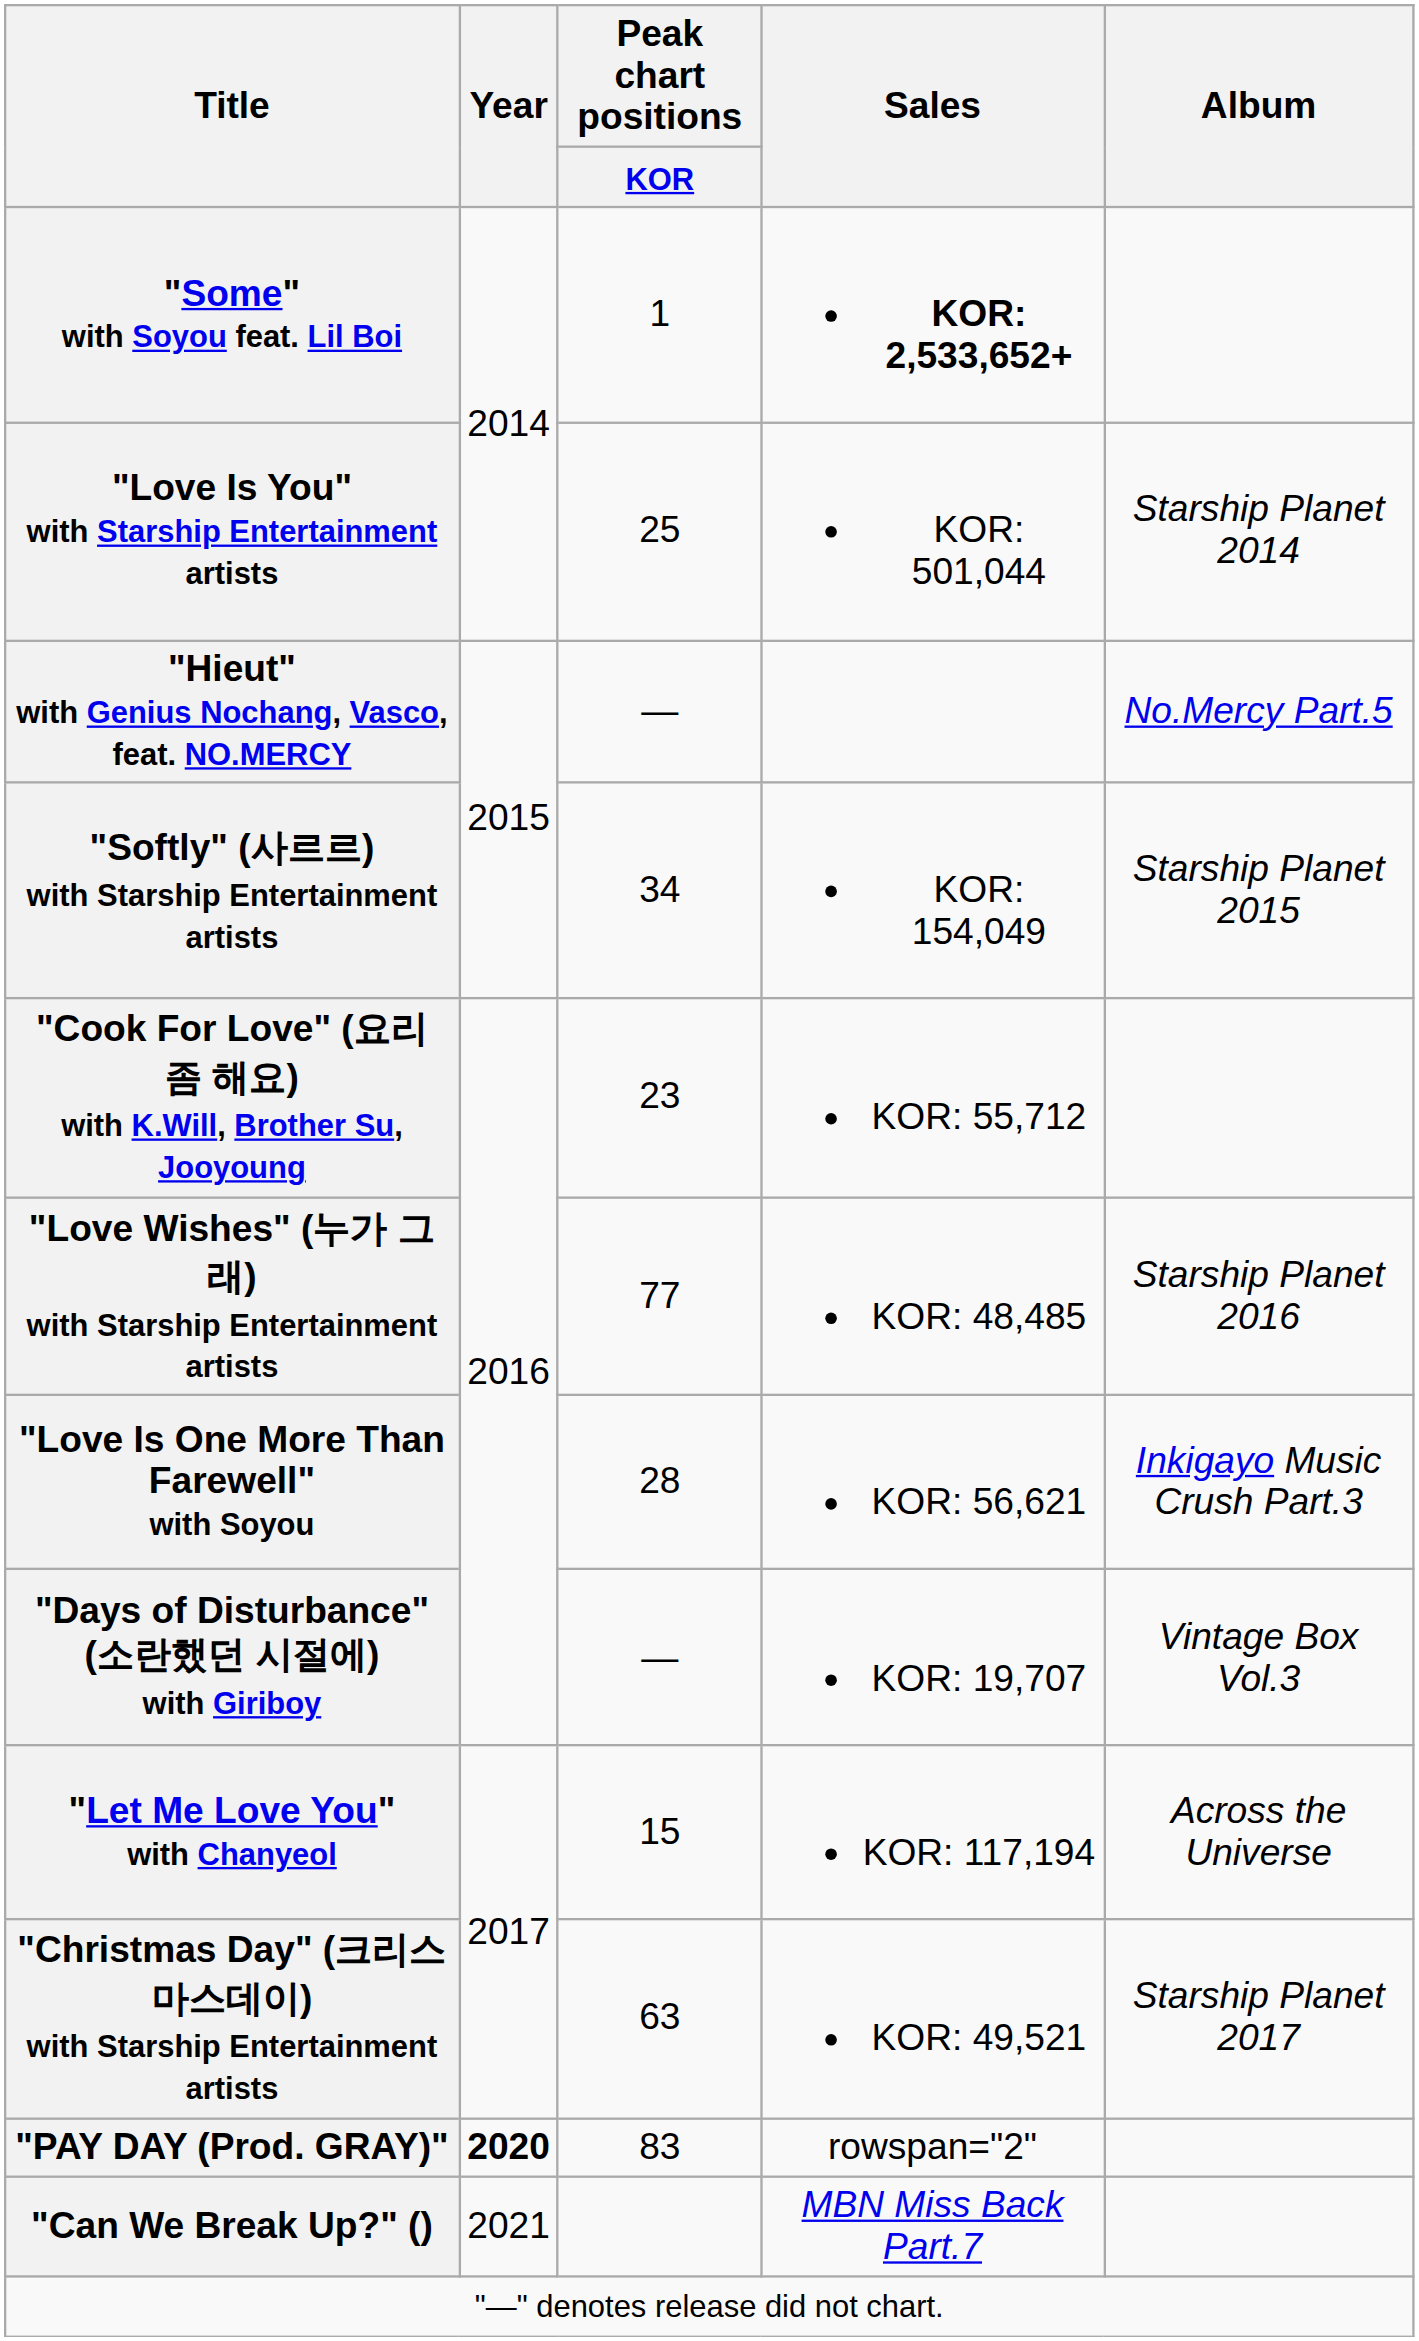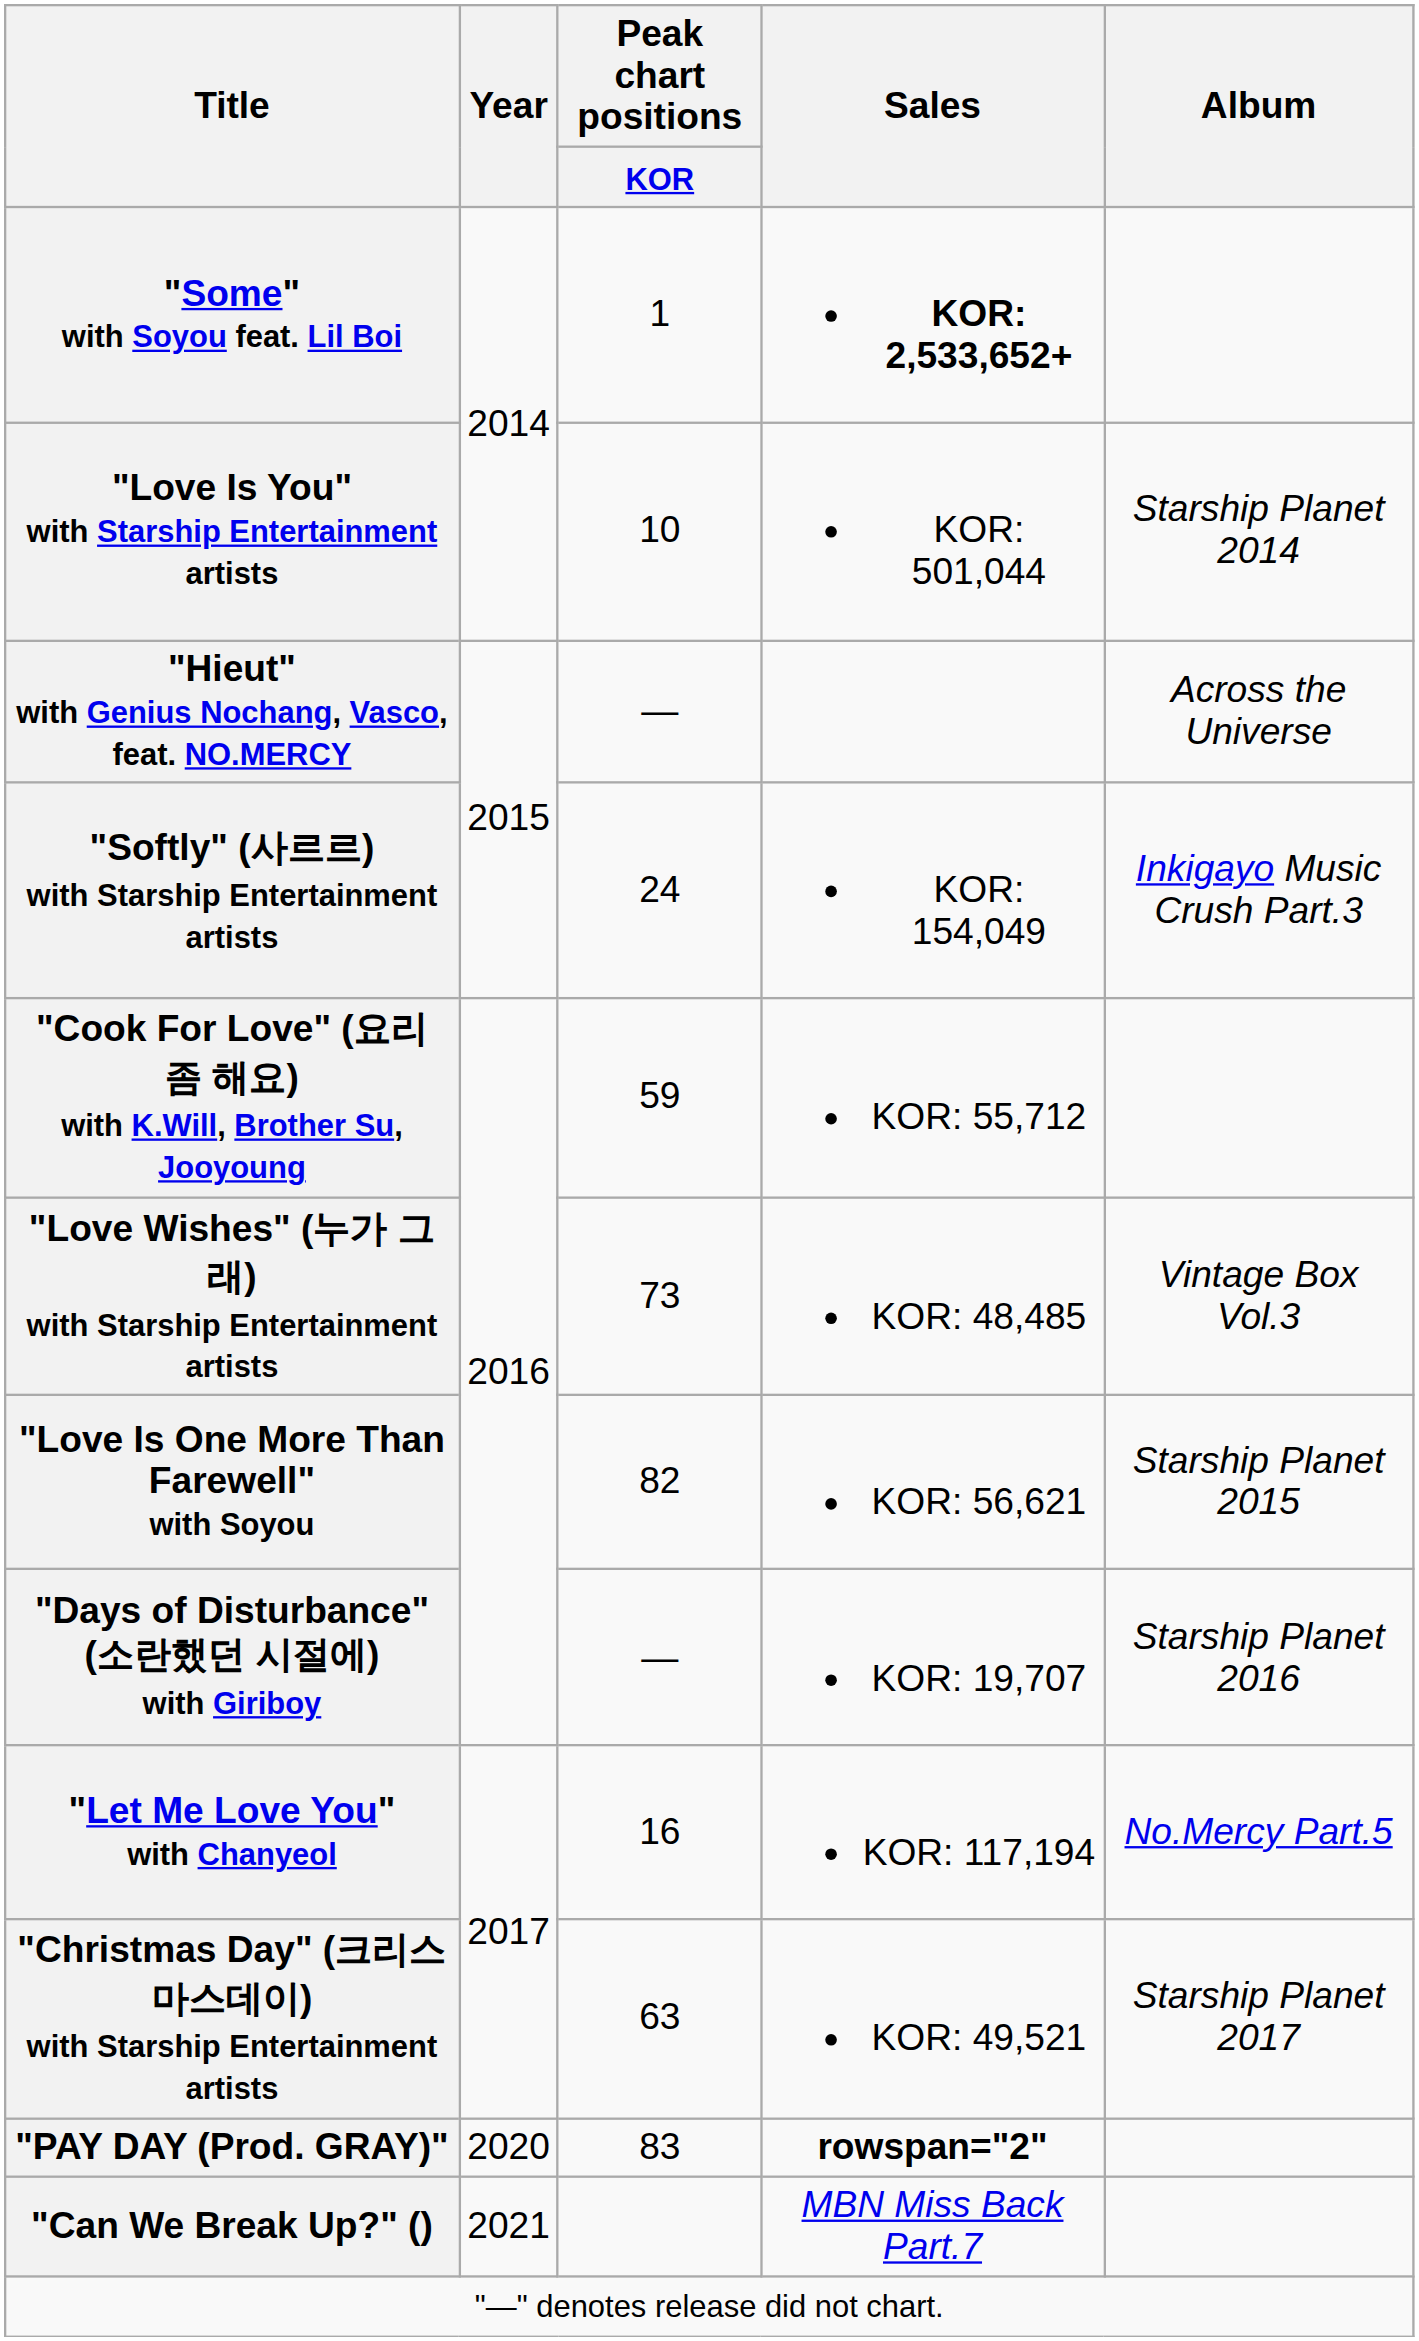(660, 530) 25 -> (660, 530) 10
(1259, 710) No.Mercy Part.5 -> (1259, 710) Across the Universe
(660, 889) 34 -> (660, 889) 24
(1259, 889) Starship Planet 2015 -> (1259, 889) Inkigayo Music Crush Part.3
(660, 1097) 23 -> (660, 1097) 59
(660, 1295) 77 -> (660, 1295) 73
(1259, 1295) Starship Planet 2016 -> (1259, 1295) Vintage Box Vol.3
(660, 1481) 28 -> (660, 1481) 82
(1259, 1481) Inkigayo Music Crush Part.3 -> (1259, 1481) Starship Planet 2015
(1259, 1656) Vintage Box Vol.3 -> (1259, 1656) Starship Planet 2016
(660, 1831) 15 -> (660, 1831) 16
(1259, 1831) Across the Universe -> (1259, 1831) No.Mercy Part.5
(509, 2146) bold -> (509, 2146) normal
(932, 2146) normal -> (932, 2146) bold
